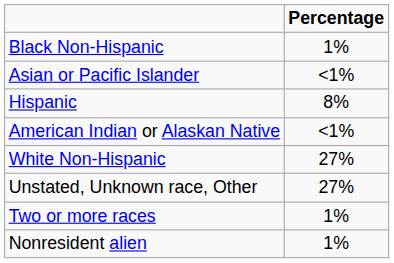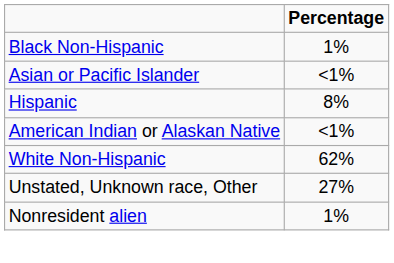(336, 159) 27% -> (336, 159) 62%
- row: (82, 215)
